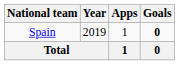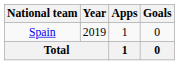(157, 32) bold -> (157, 32) normal
